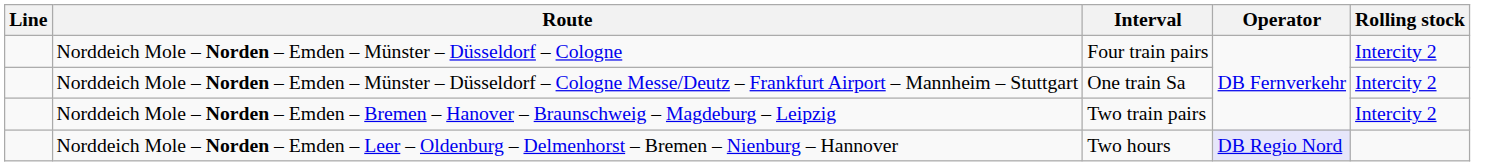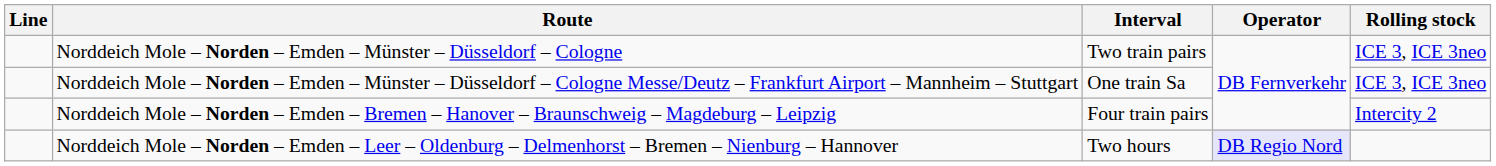(1148, 51) Four train pairs -> (1147, 51) Two train pairs
(1396, 51) Intercity 2 -> (1421, 51) ICE 3, ICE 3neo
(1396, 82) Intercity 2 -> (1421, 82) ICE 3, ICE 3neo
(1147, 113) Two train pairs -> (1148, 113) Four train pairs
